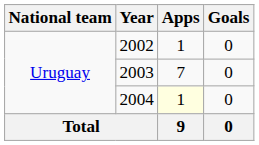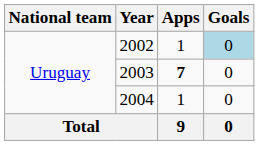(229, 45) no background -> (229, 45) lightblue background
(181, 72) normal -> (181, 72) bold
(181, 99) lightyellow background -> (181, 99) no background
